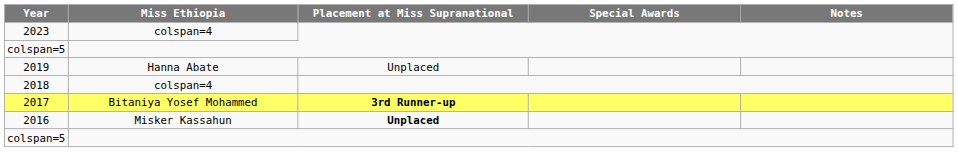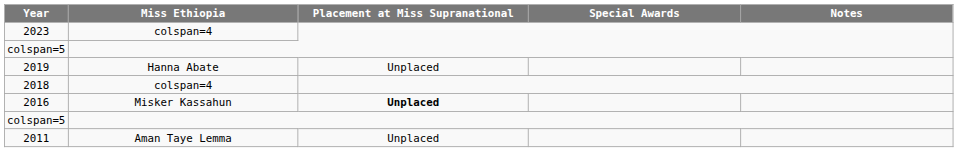- row: (36, 102)
+ row: (36, 138)
